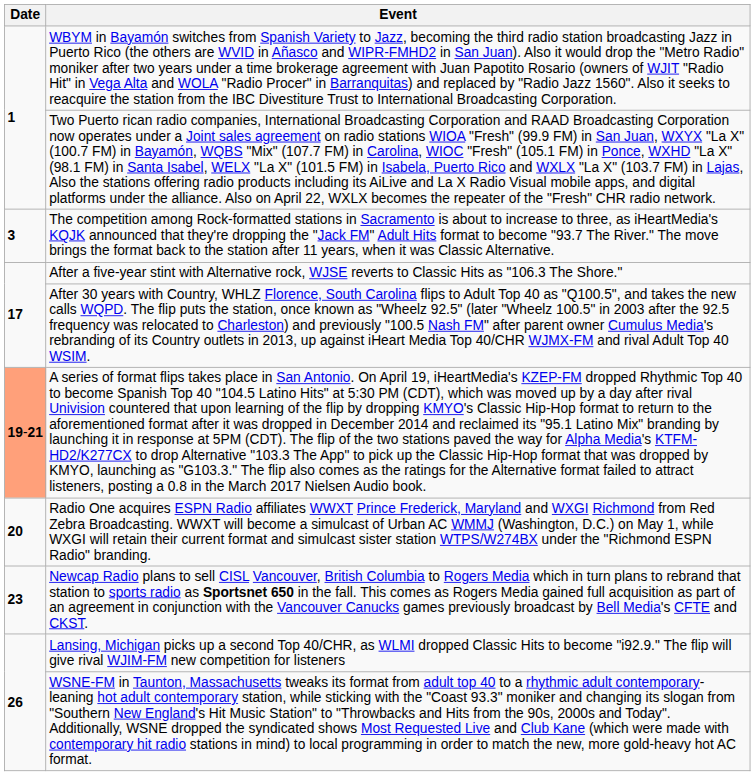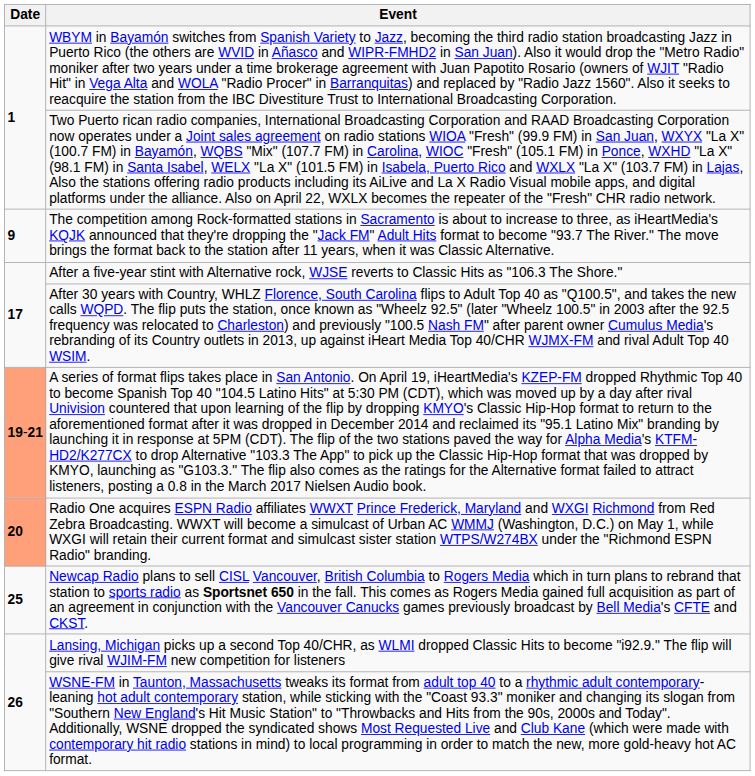(11, 235) 3 -> (11, 235) 9
(15, 531) no background -> (15, 531) lightsalmon background
(15, 600) 23 -> (15, 600) 25
